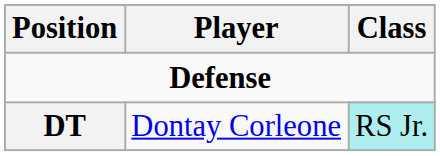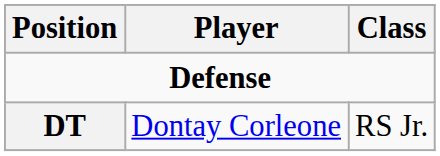(392, 125) paleturquoise background -> (392, 125) no background
